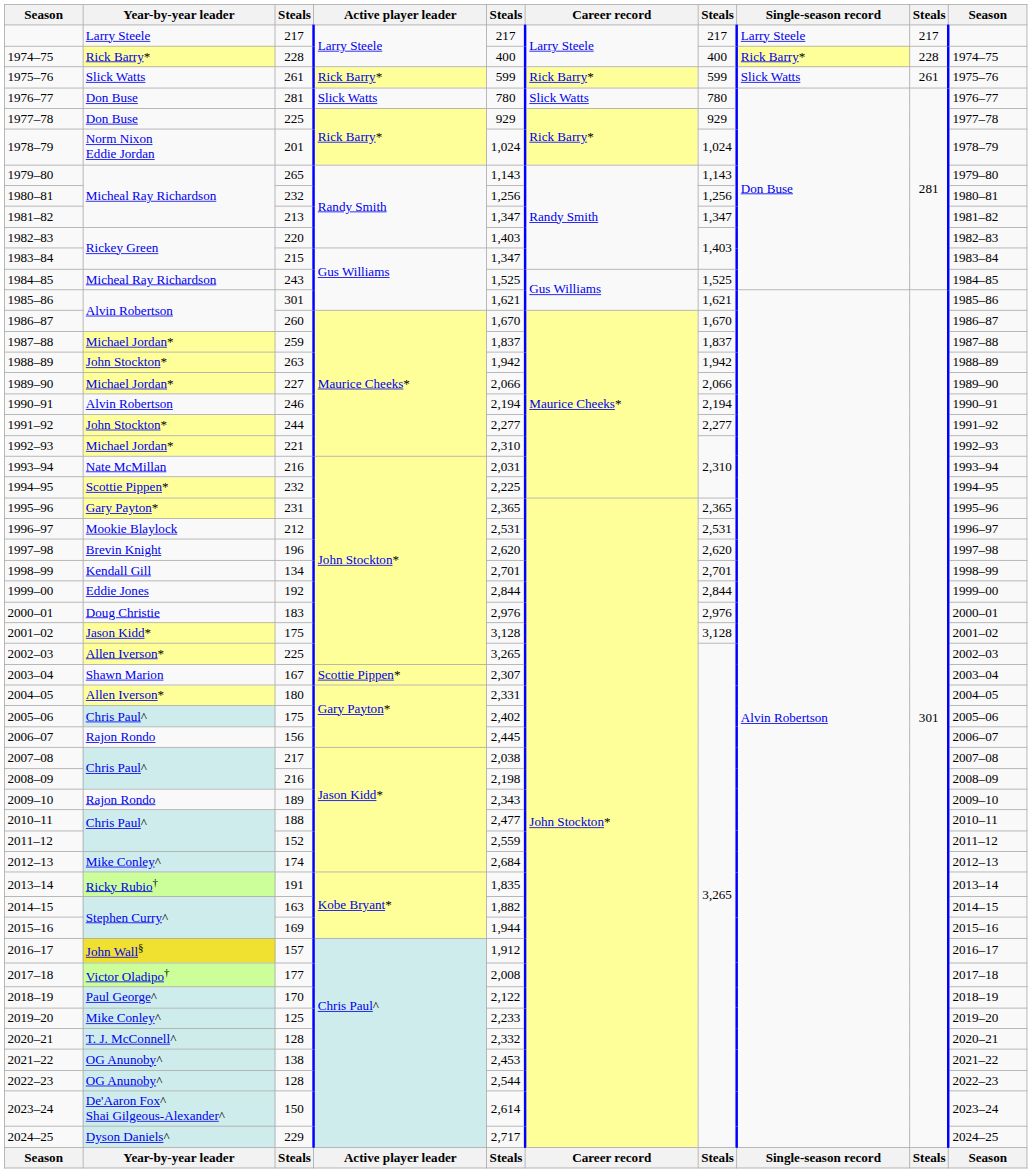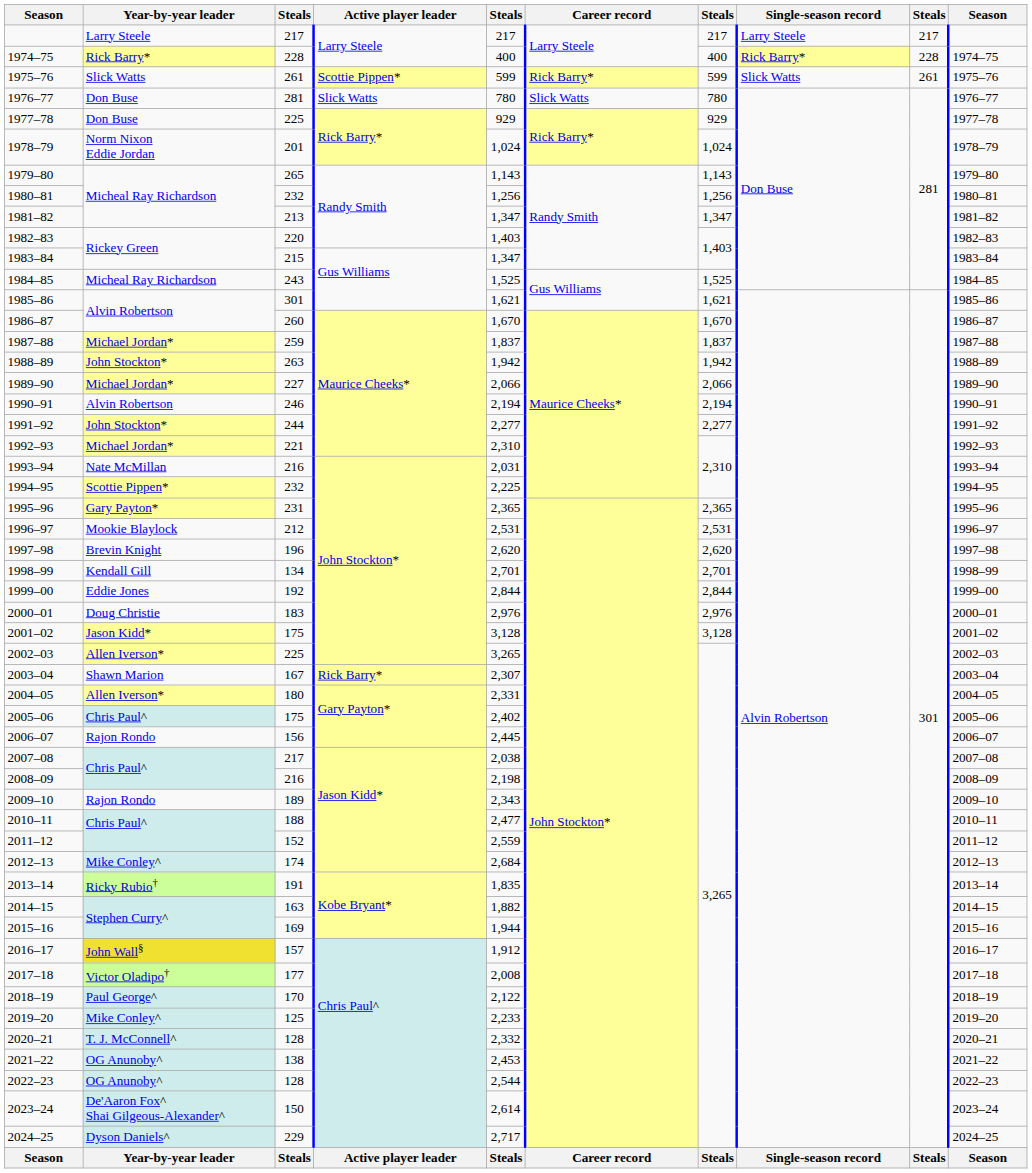(350, 77) Rick Barry* -> (359, 77) Scottie Pippen*
(359, 674) Scottie Pippen* -> (350, 674) Rick Barry*
